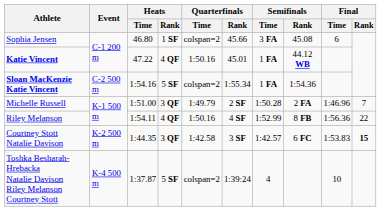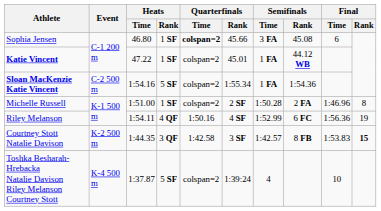(202, 40) normal -> (201, 40) bold
(170, 60) 4 QF -> (169, 60) 1 SF
(202, 60) 1:50.16 -> (201, 60) colspan=2
(170, 104) 3 QF -> (169, 104) 1 SF
(202, 104) 1:49.79 -> (201, 104) colspan=2
(364, 104) 7 -> (364, 104) 8
(302, 119) 8 FB -> (303, 119) 6 FC
(364, 119) 22 -> (364, 119) 19
(302, 138) 6 FC -> (303, 138) 8 FB
